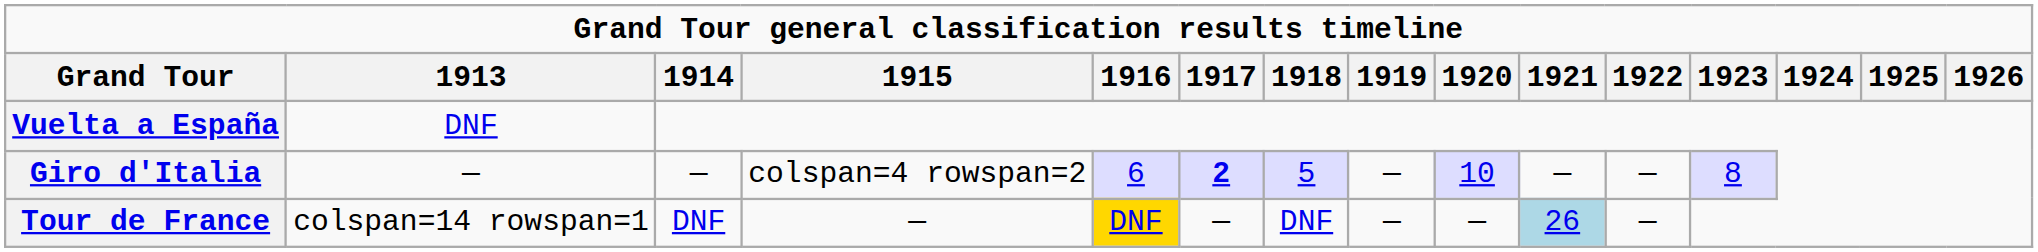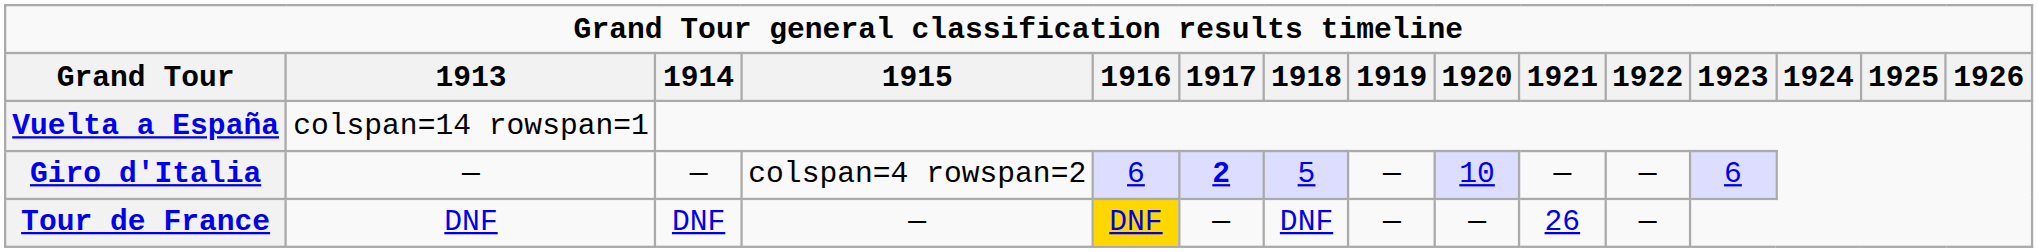(471, 126) DNF -> (471, 126) colspan=14 rowspan=1
(1733, 174) 8 -> (1733, 174) 6
(471, 223) colspan=14 rowspan=1 -> (471, 223) DNF
(1562, 223) lightblue background -> (1562, 223) no background
